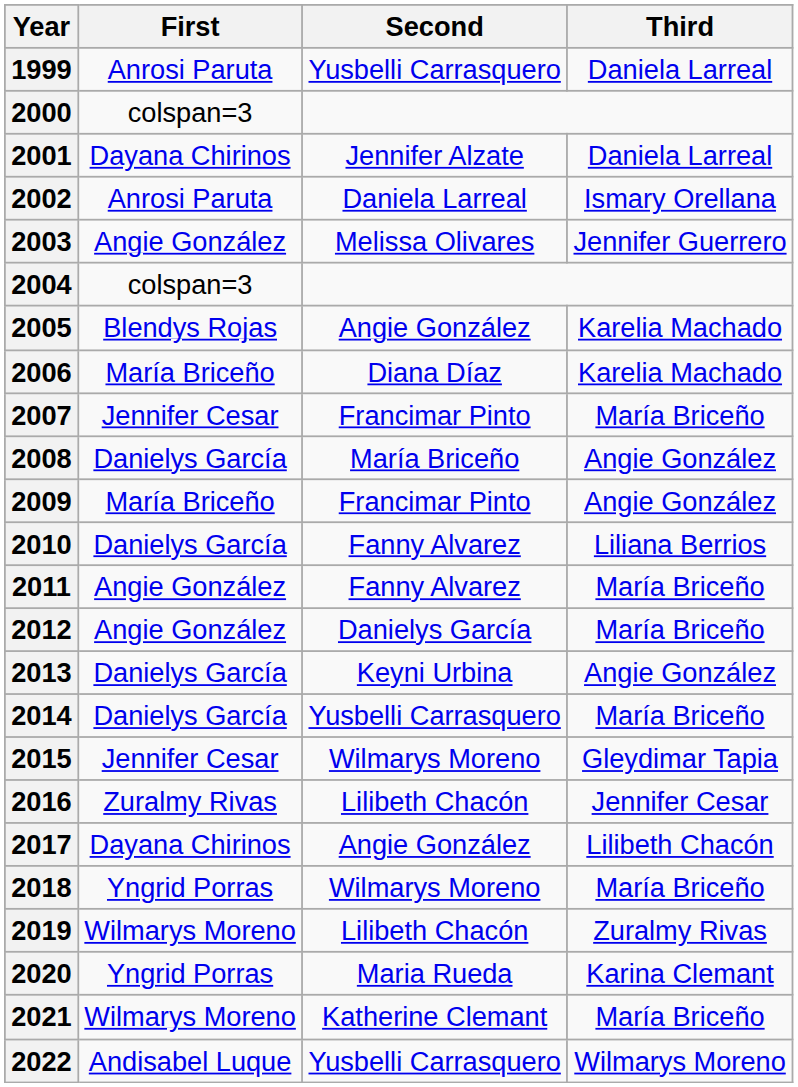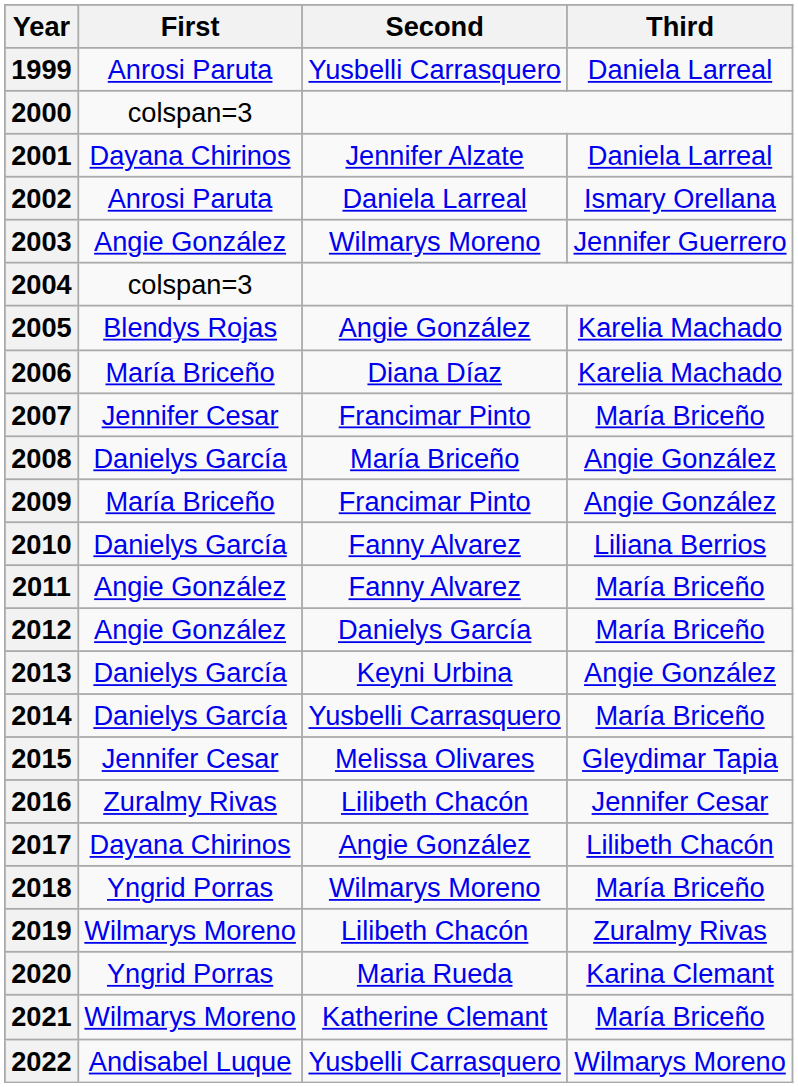(435, 242) Melissa Olivares -> (435, 242) Wilmarys Moreno
(435, 759) Wilmarys Moreno -> (435, 759) Melissa Olivares
